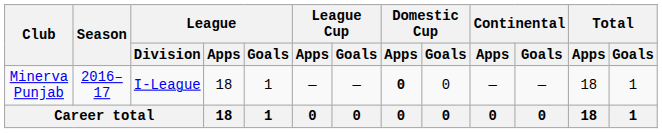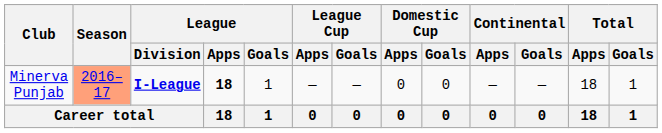(102, 85) no background -> (102, 85) lightsalmon background
(167, 85) normal -> (167, 85) bold
(224, 85) normal -> (224, 85) bold
(401, 85) bold -> (401, 85) normal
